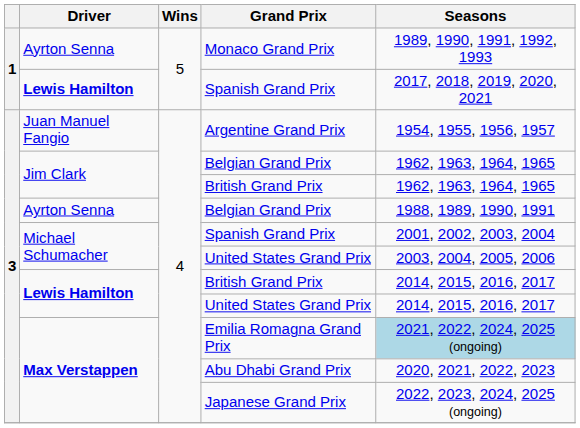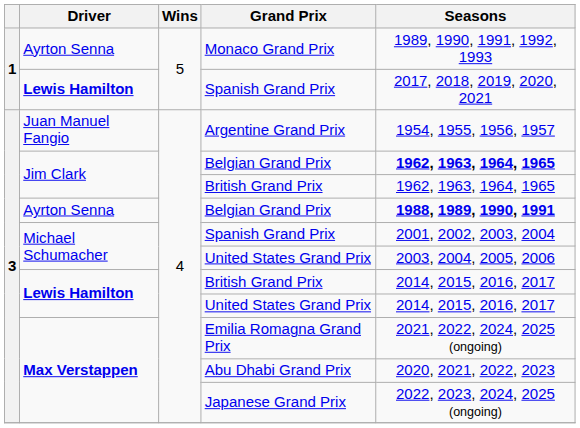(475, 162) normal -> (475, 162) bold
(475, 210) normal -> (475, 210) bold
(475, 338) lightblue background -> (475, 338) no background
